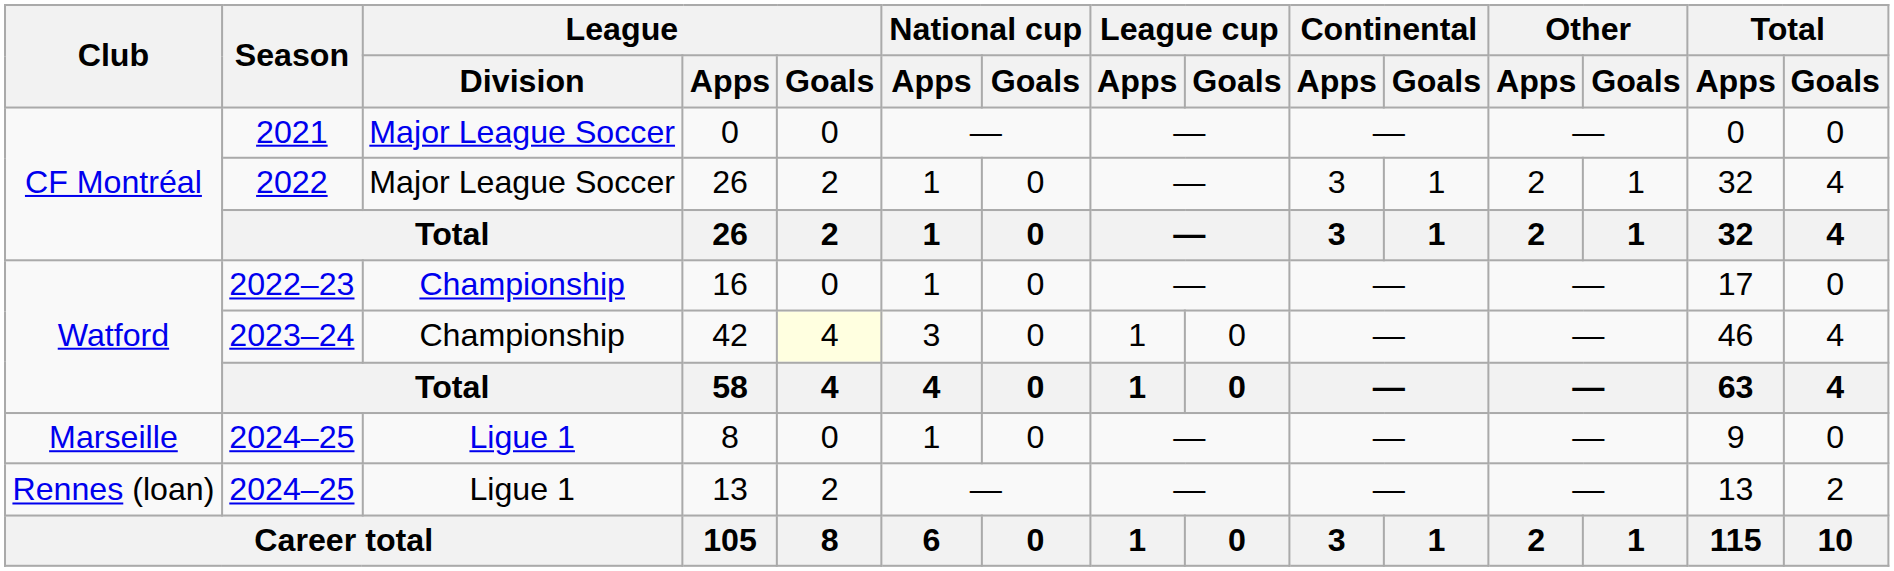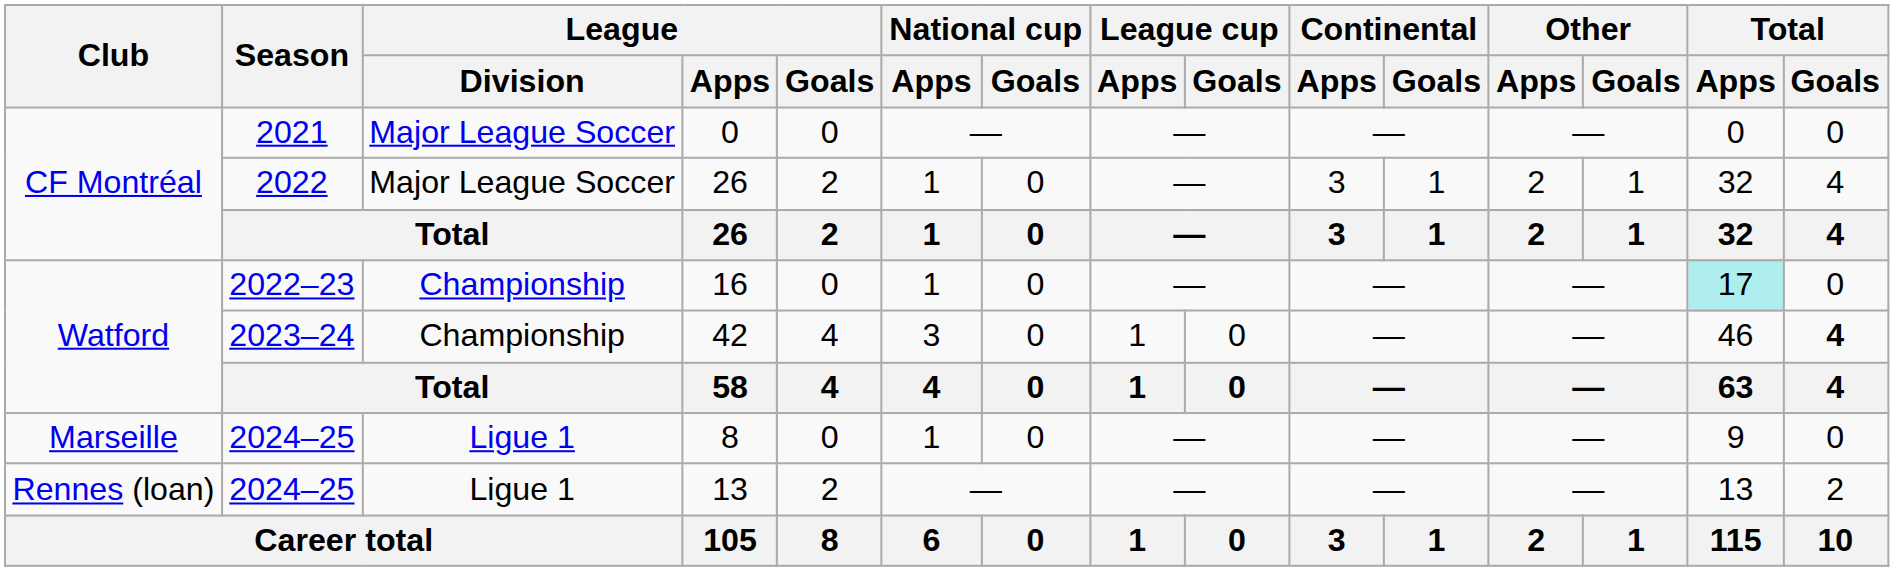(1736, 285) no background -> (1736, 285) paleturquoise background
(830, 336) lightyellow background -> (830, 336) no background
(1835, 336) normal -> (1835, 336) bold
